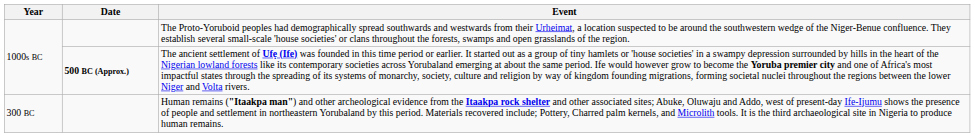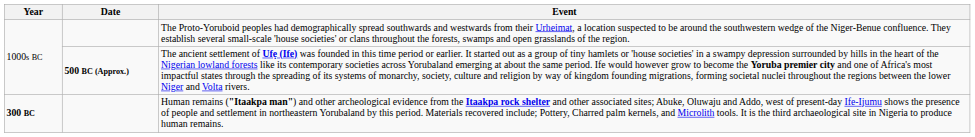(21, 113) normal -> (21, 113) bold
